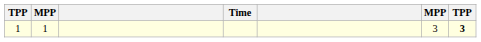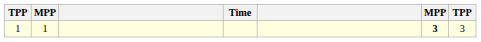(435, 28) normal -> (435, 28) bold
(462, 28) bold -> (462, 28) normal
